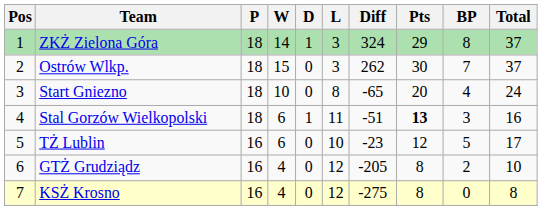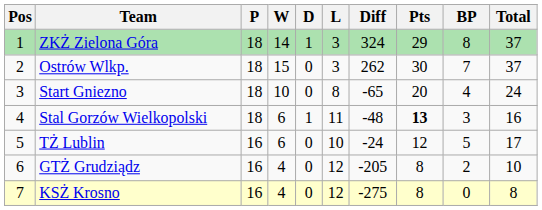(373, 117) -51 -> (373, 117) -48
(373, 142) -23 -> (373, 142) -24
